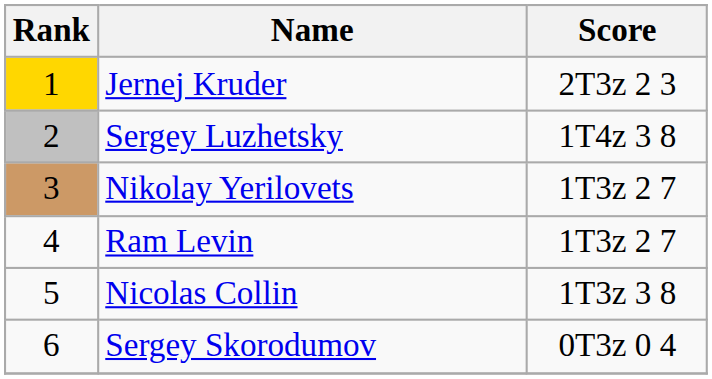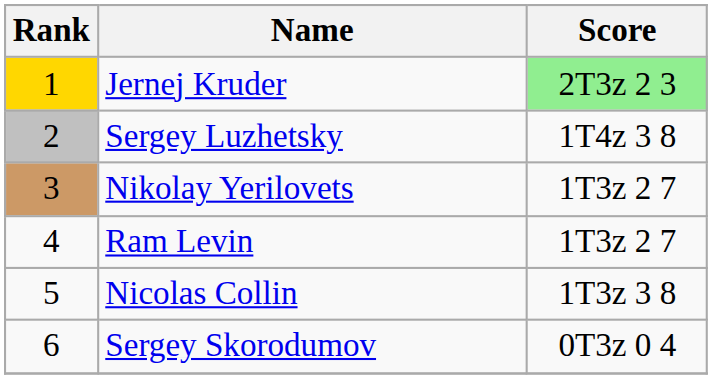(617, 83) no background -> (617, 83) lightgreen background
